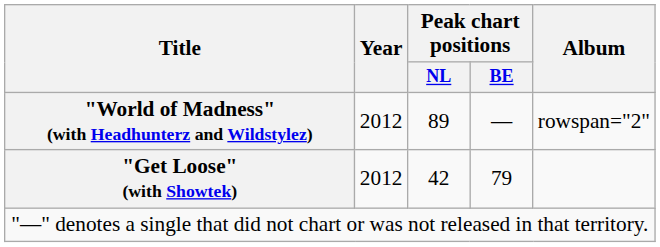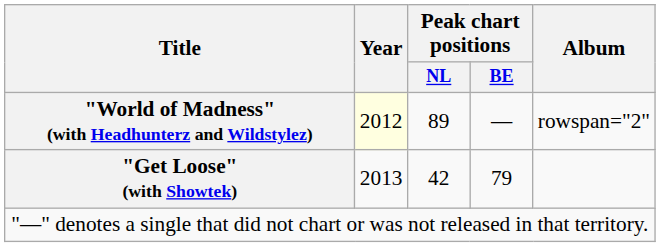(381, 120) no background -> (381, 120) lightyellow background
(381, 178) 2012 -> (381, 178) 2013
